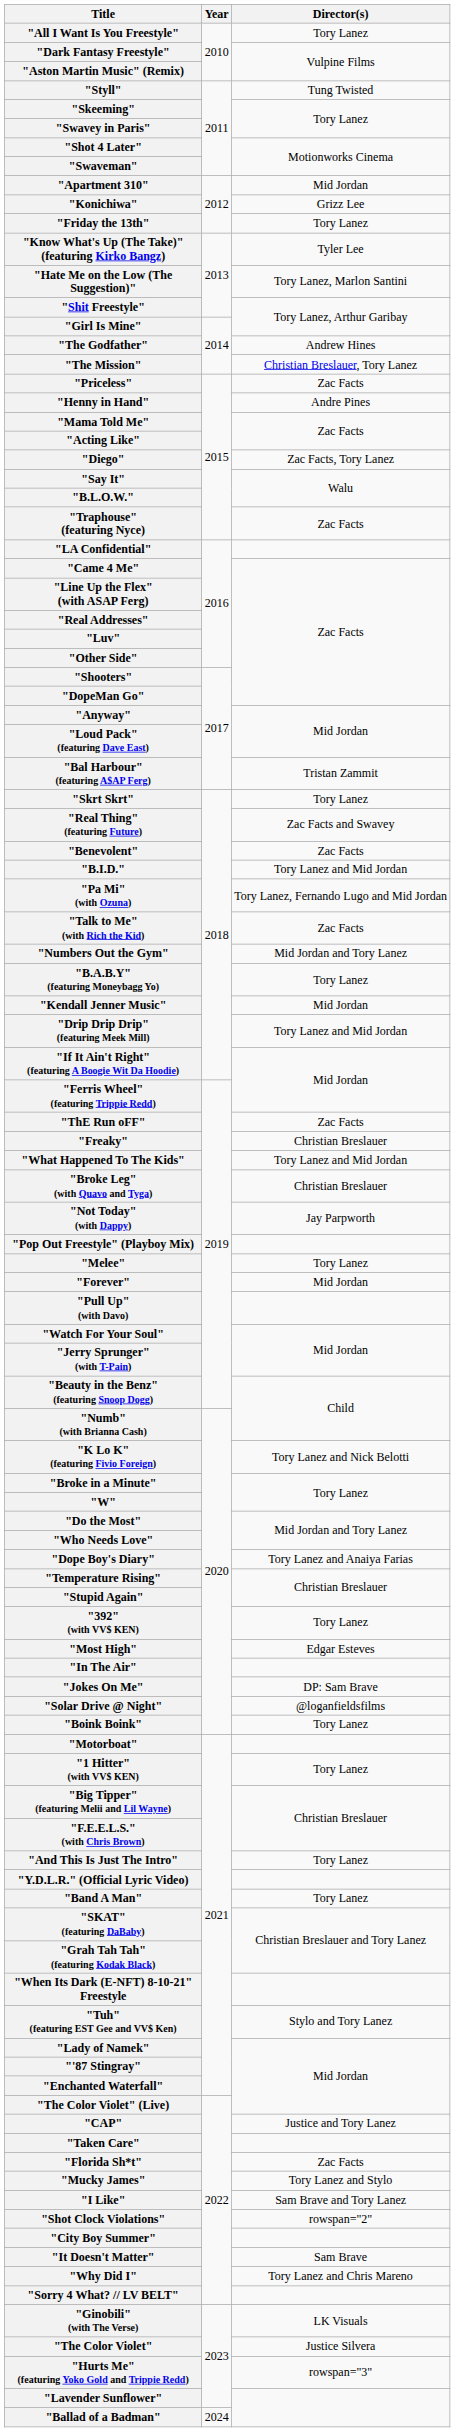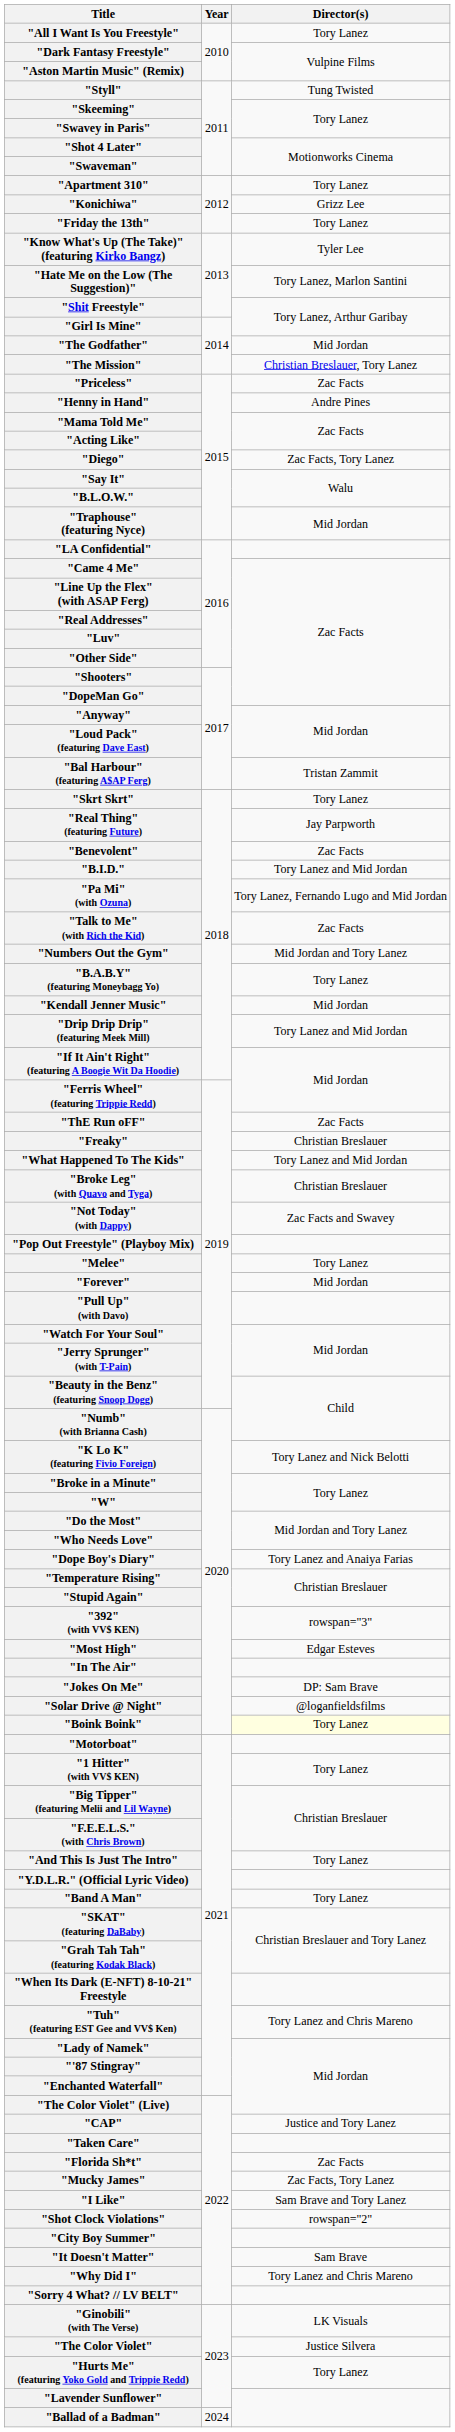(341, 185) Mid Jordan -> (341, 185) Tory Lanez
(341, 345) Andrew Hines -> (341, 345) Mid Jordan
(341, 523) Zac Facts -> (341, 523) Mid Jordan
(341, 824) Zac Facts and Swavey -> (341, 824) Jay Parpworth
(341, 1218) Jay Parpworth -> (341, 1218) Zac Facts and Swavey
(341, 1622) Tory Lanez -> (341, 1622) rowspan="3"
(341, 1724) no background -> (341, 1724) lightyellow background
(341, 2021) Stylo and Tory Lanez -> (341, 2021) Tory Lanez and Chris Mareno
(341, 2180) Tory Lanez and Stylo -> (341, 2180) Zac Facts, Tory Lanez
(341, 2372) rowspan="3" -> (341, 2372) Tory Lanez
